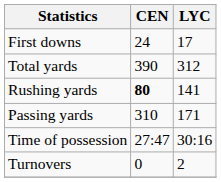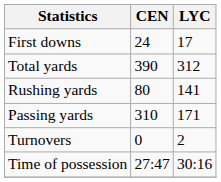(142, 90) bold -> (142, 90) normal
rows swapped: (40, 164) <-> (68, 139)
